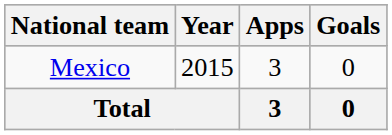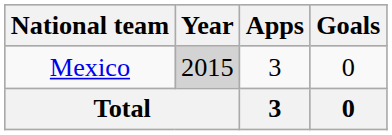(207, 66) no background -> (207, 66) lightgrey background
